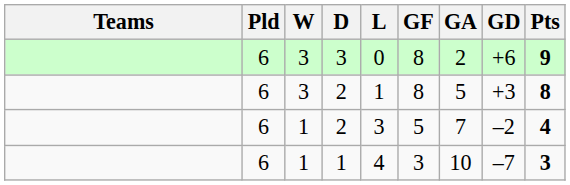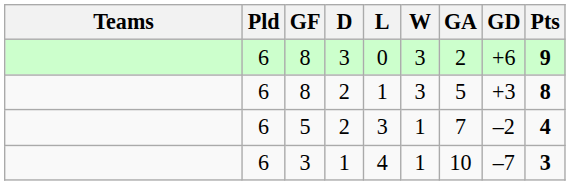columns swapped: (304, 22) <-> (418, 22)
